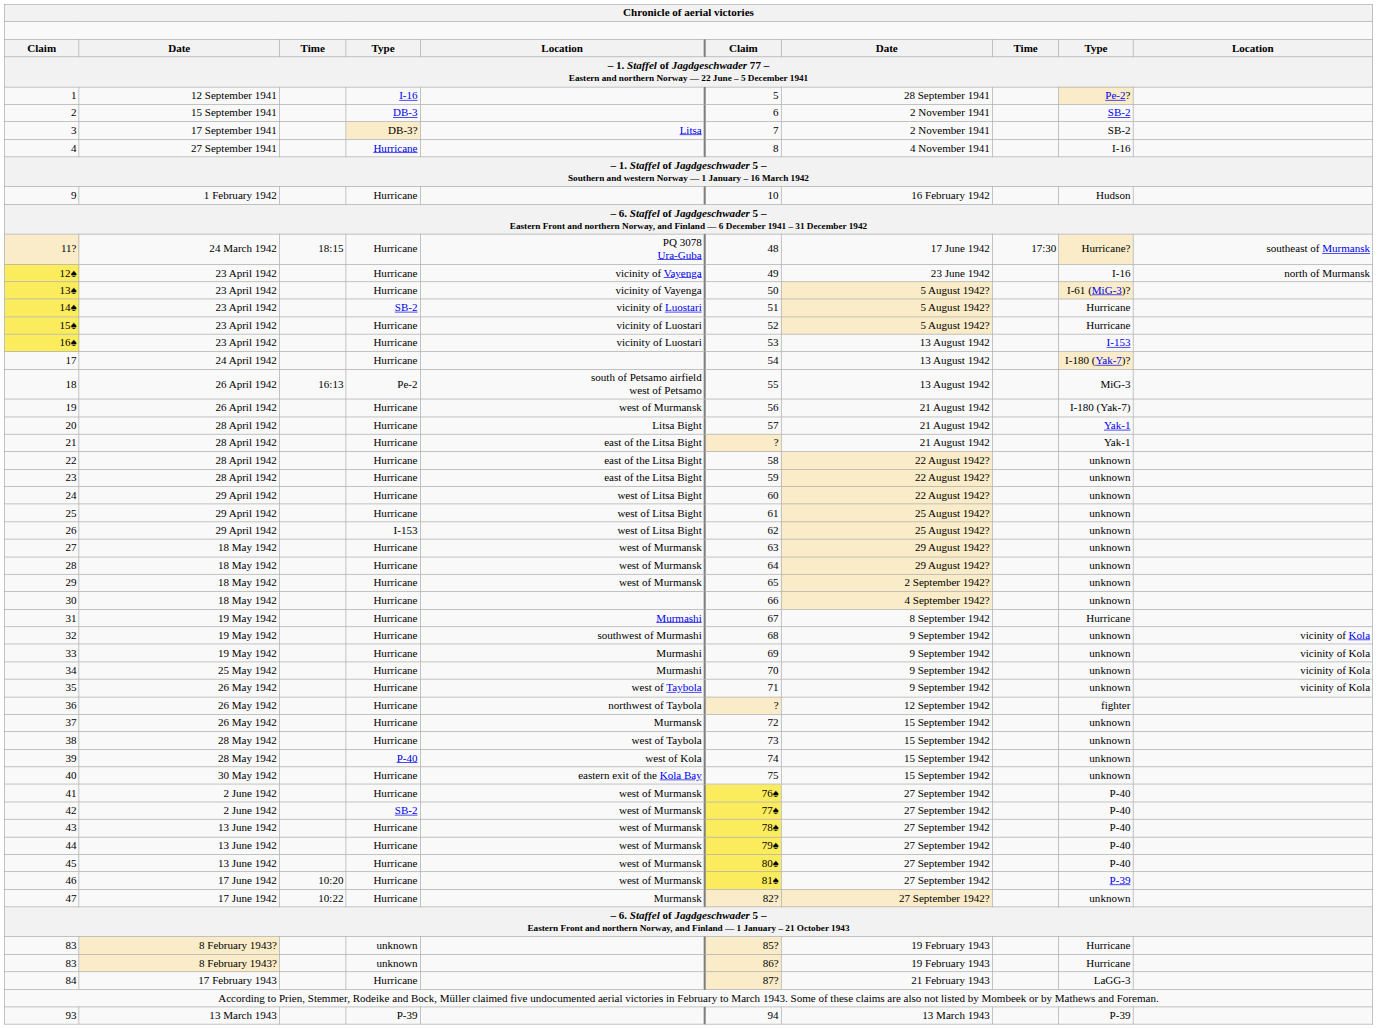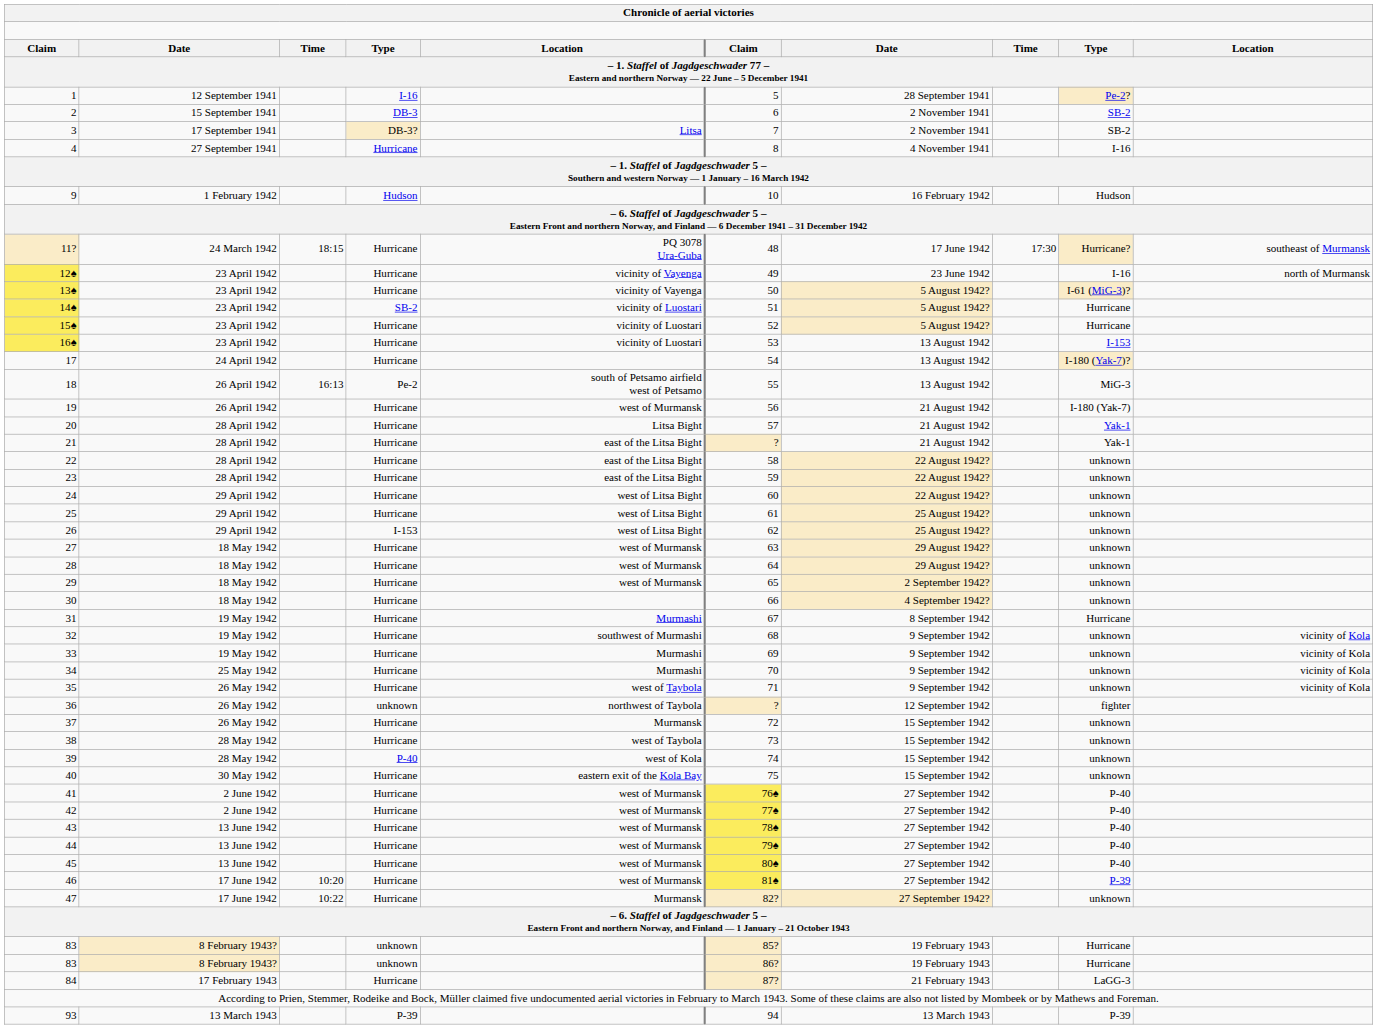(395, 195) Hurricane -> (400, 195) Hudson
(395, 705) Hurricane -> (397, 705) unknown
(406, 810) SB-2 -> (395, 810) Hurricane
